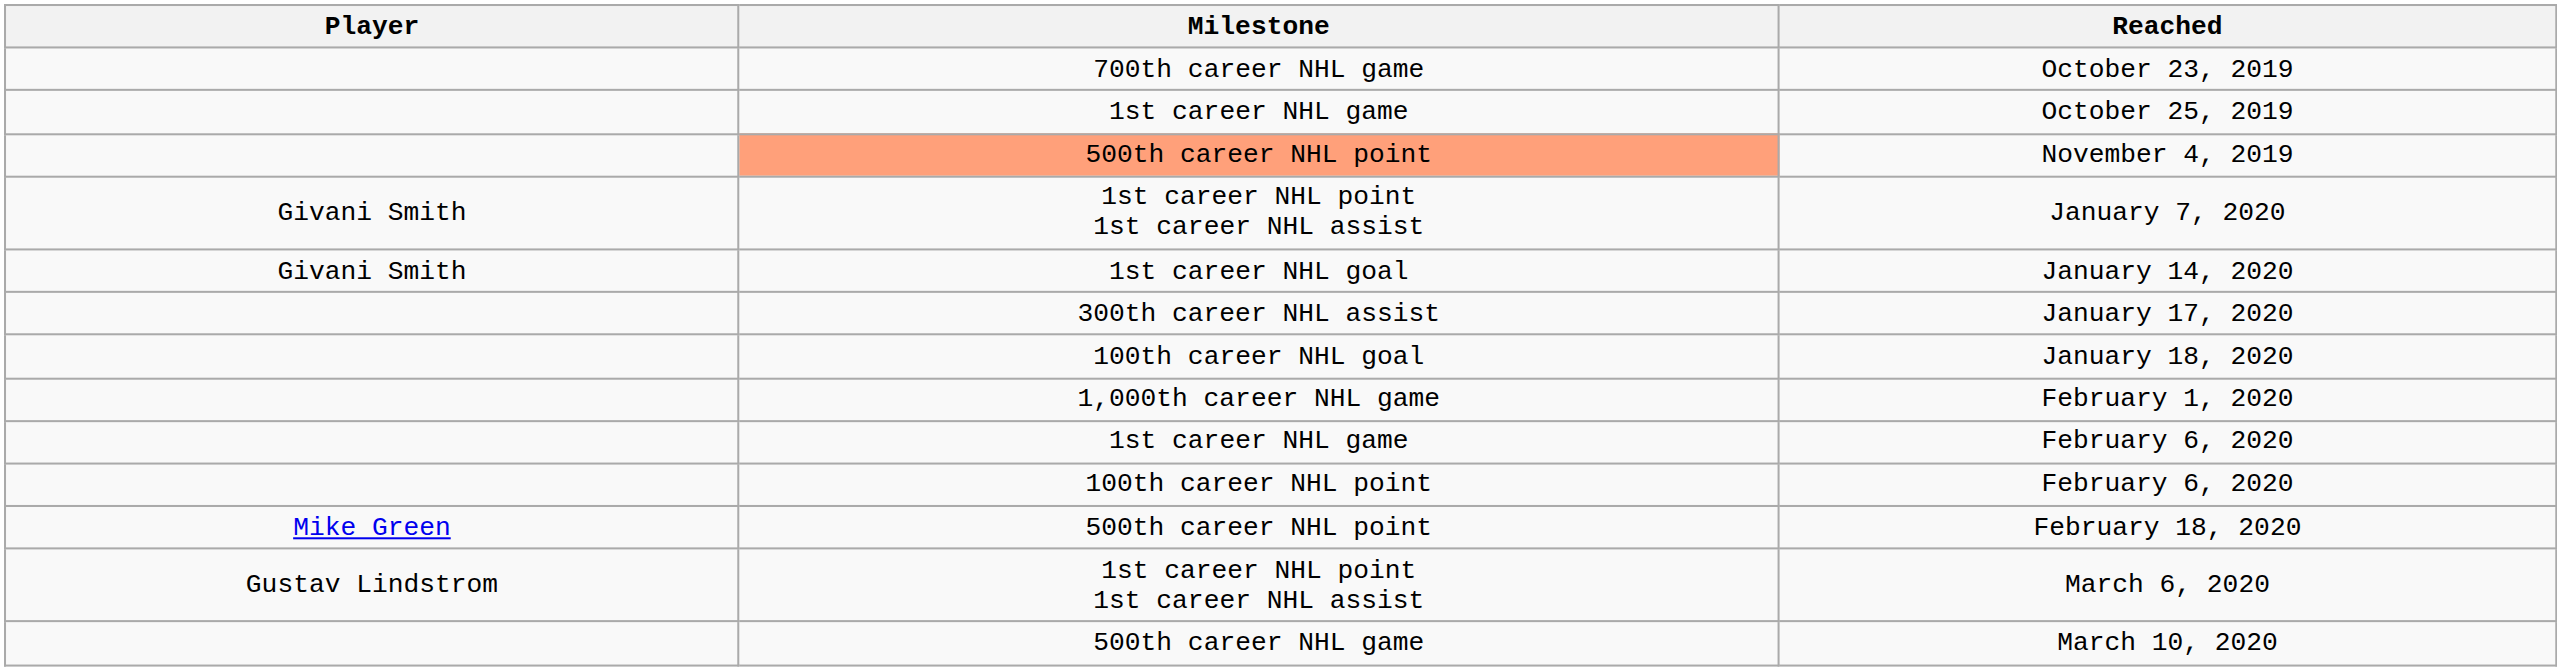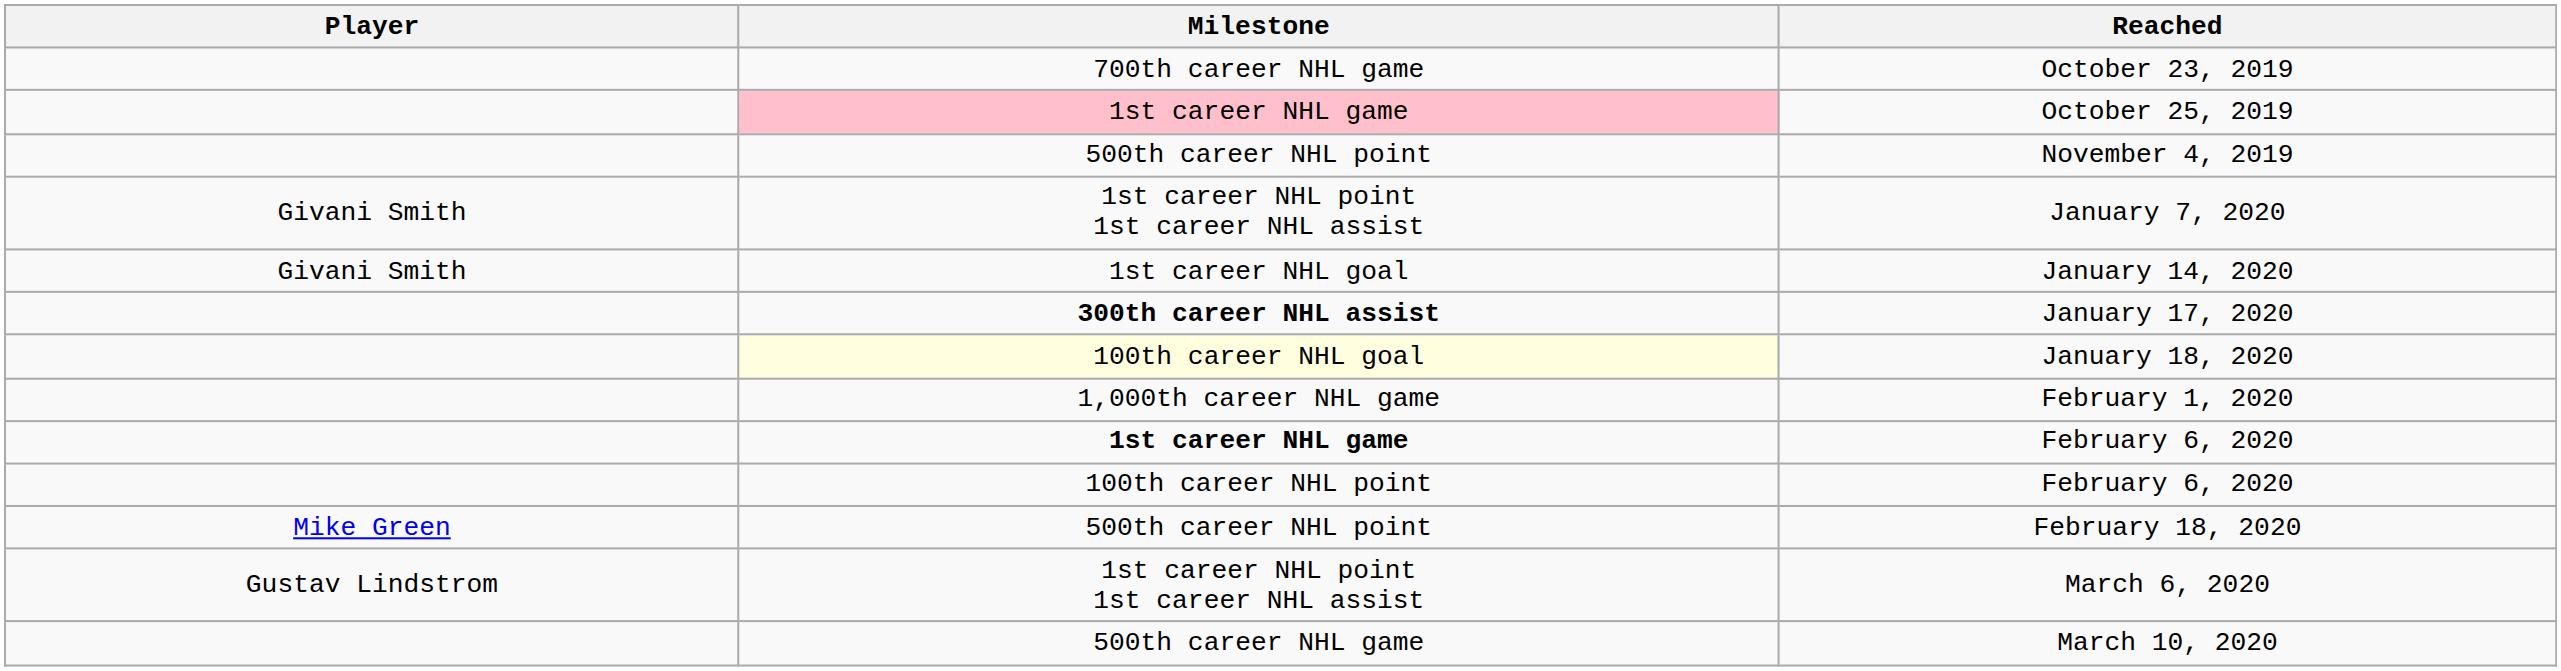(1259, 112) no background -> (1259, 112) pink background
(1259, 155) lightsalmon background -> (1259, 155) no background
(1259, 314) normal -> (1259, 314) bold
(1259, 356) no background -> (1259, 356) lightyellow background
(1259, 442) normal -> (1259, 442) bold
